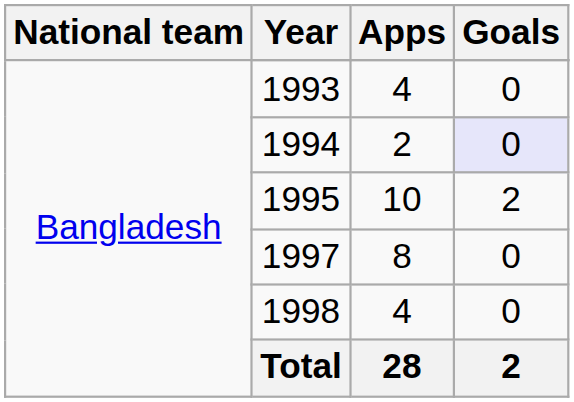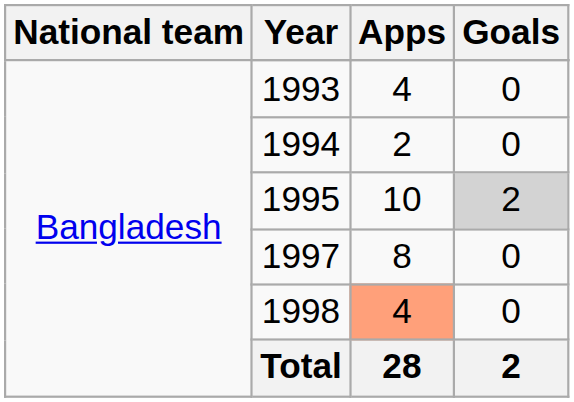(511, 144) lavender background -> (511, 144) no background
(511, 199) no background -> (511, 199) lightgrey background
(402, 311) no background -> (402, 311) lightsalmon background
